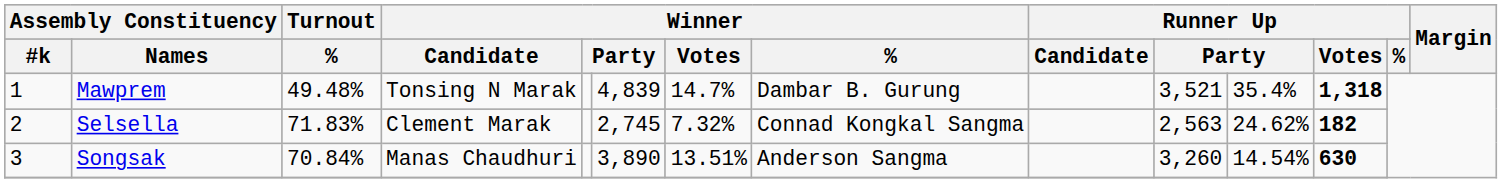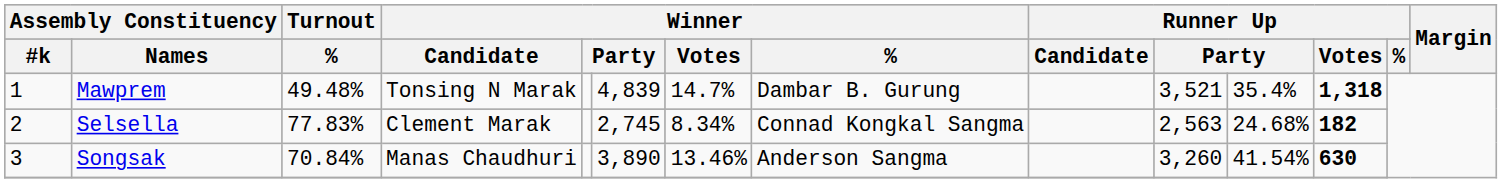(325, 126) 71.83% -> (325, 126) 77.83%
(702, 126) 7.32% -> (702, 126) 8.34%
(1271, 126) 24.62% -> (1271, 126) 24.68%
(709, 160) 13.51% -> (709, 160) 13.46%
(1271, 160) 14.54% -> (1271, 160) 41.54%
